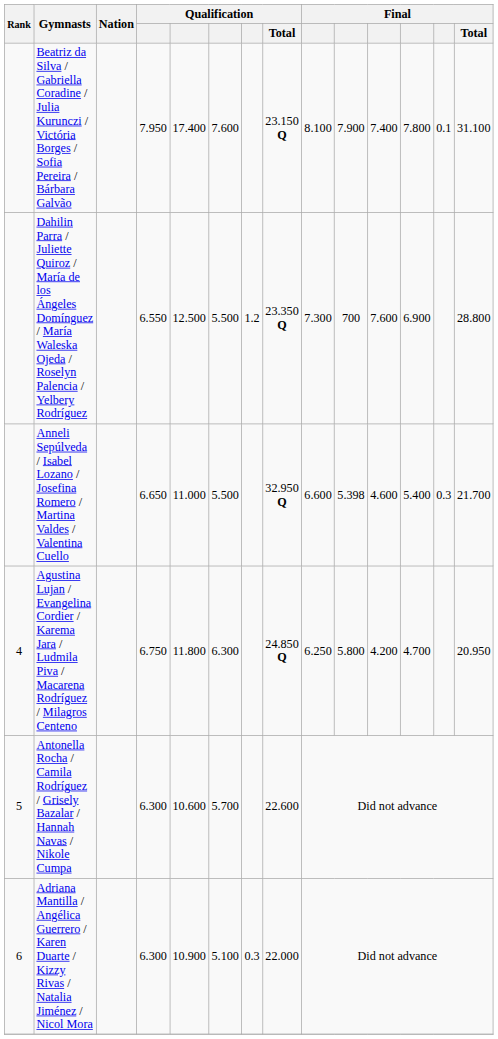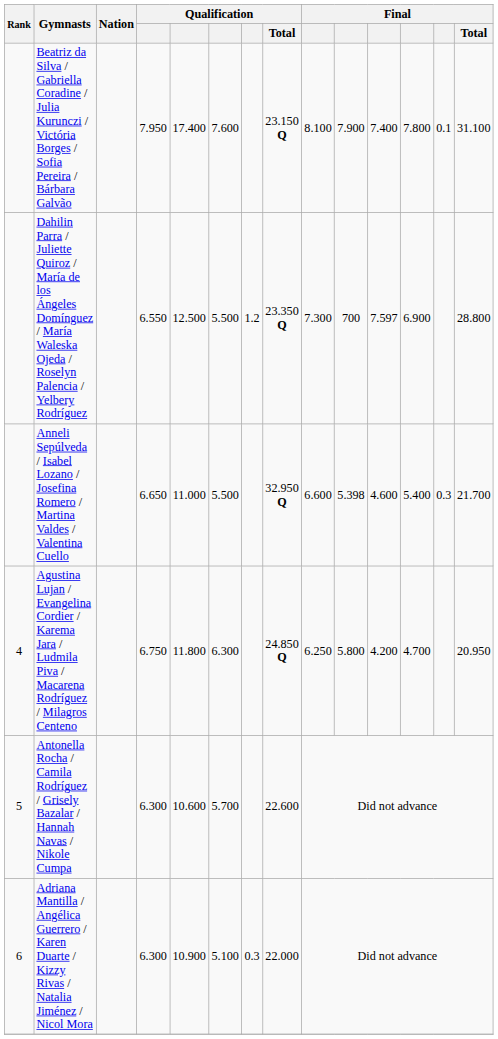(384, 318) 7.600 -> (384, 318) 7.597
